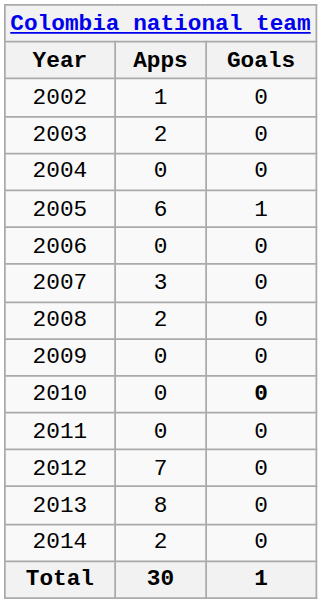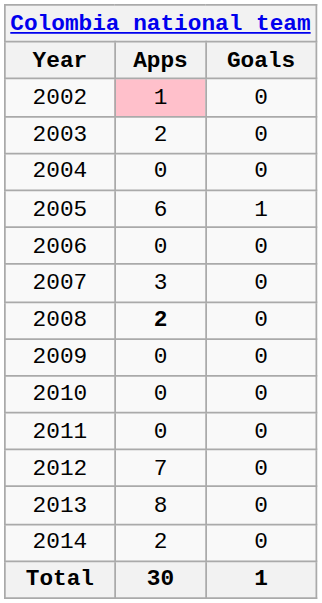(160, 98) no background -> (160, 98) pink background
(160, 320) normal -> (160, 320) bold
(261, 394) bold -> (261, 394) normal
